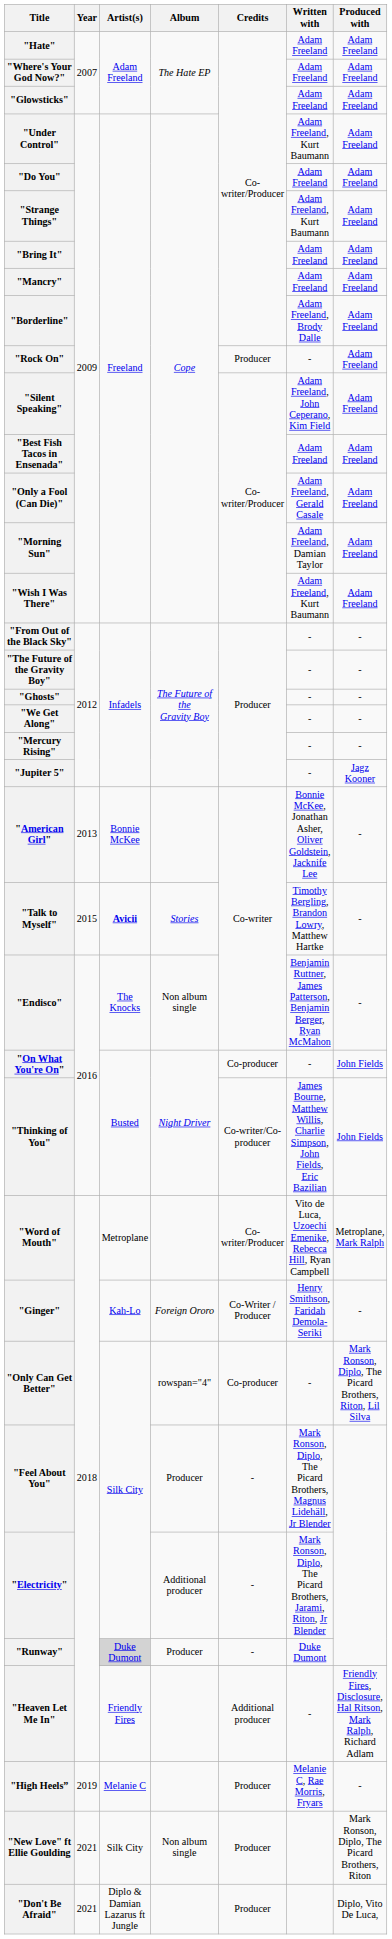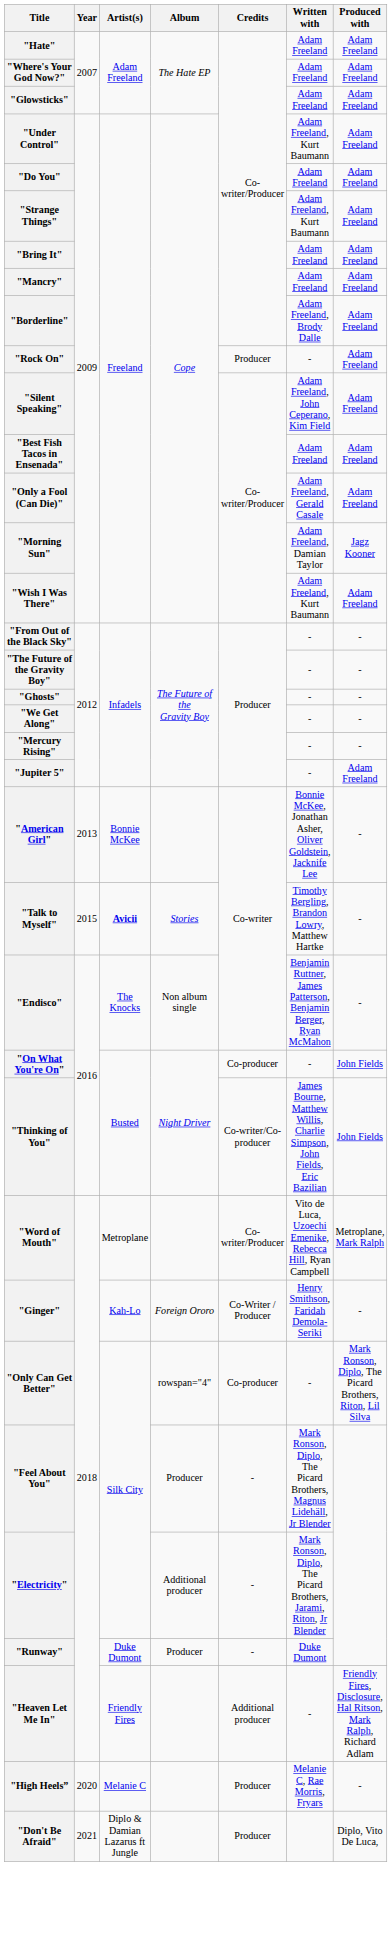(360, 548) Adam Freeland -> (360, 548) Jagz Kooner
(360, 773) Jagz Kooner -> (360, 773) Adam Freeland
(125, 1652) lightgrey background -> (125, 1652) no background
(87, 1786) 2019 -> (87, 1786) 2020
- row: (39, 1847)
